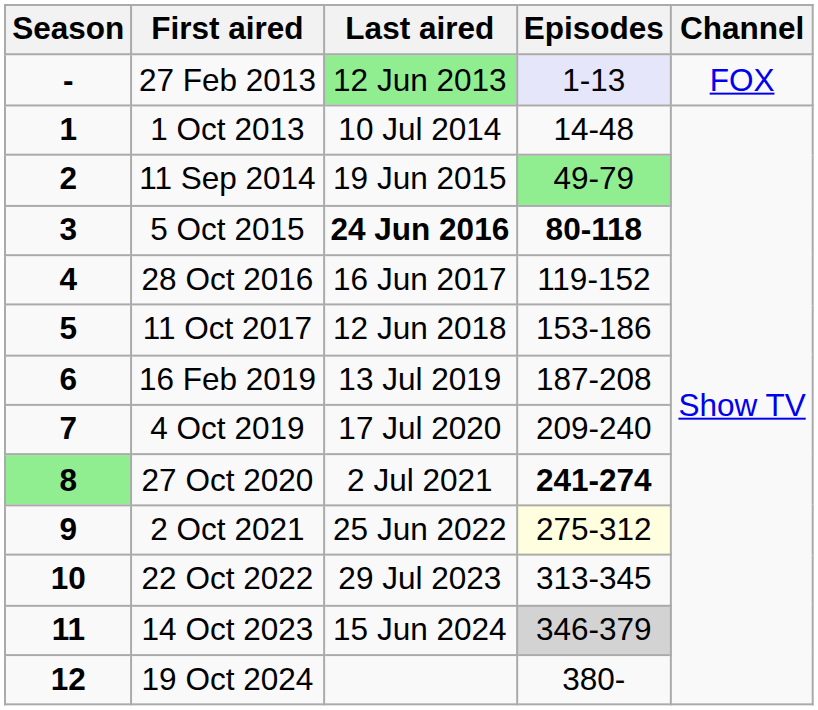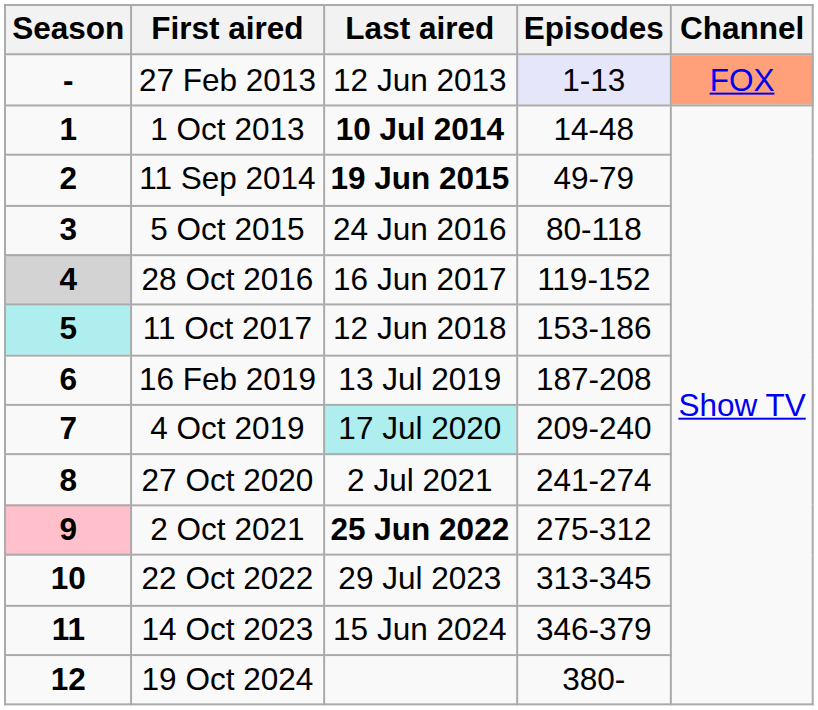(420, 79) lightgreen background -> (420, 79) no background
(742, 79) no background -> (742, 79) lightsalmon background
(420, 129) normal -> (420, 129) bold
(420, 179) normal -> (420, 179) bold
(594, 179) lightgreen background -> (594, 179) no background
(420, 229) bold -> (420, 229) normal
(594, 229) bold -> (594, 229) normal
(68, 279) no background -> (68, 279) lightgrey background
(68, 329) no background -> (68, 329) paleturquoise background
(420, 429) no background -> (420, 429) paleturquoise background
(68, 479) lightgreen background -> (68, 479) no background
(594, 479) bold -> (594, 479) normal
(68, 529) no background -> (68, 529) pink background
(420, 529) normal -> (420, 529) bold
(594, 529) lightyellow background -> (594, 529) no background
(594, 629) lightgrey background -> (594, 629) no background
